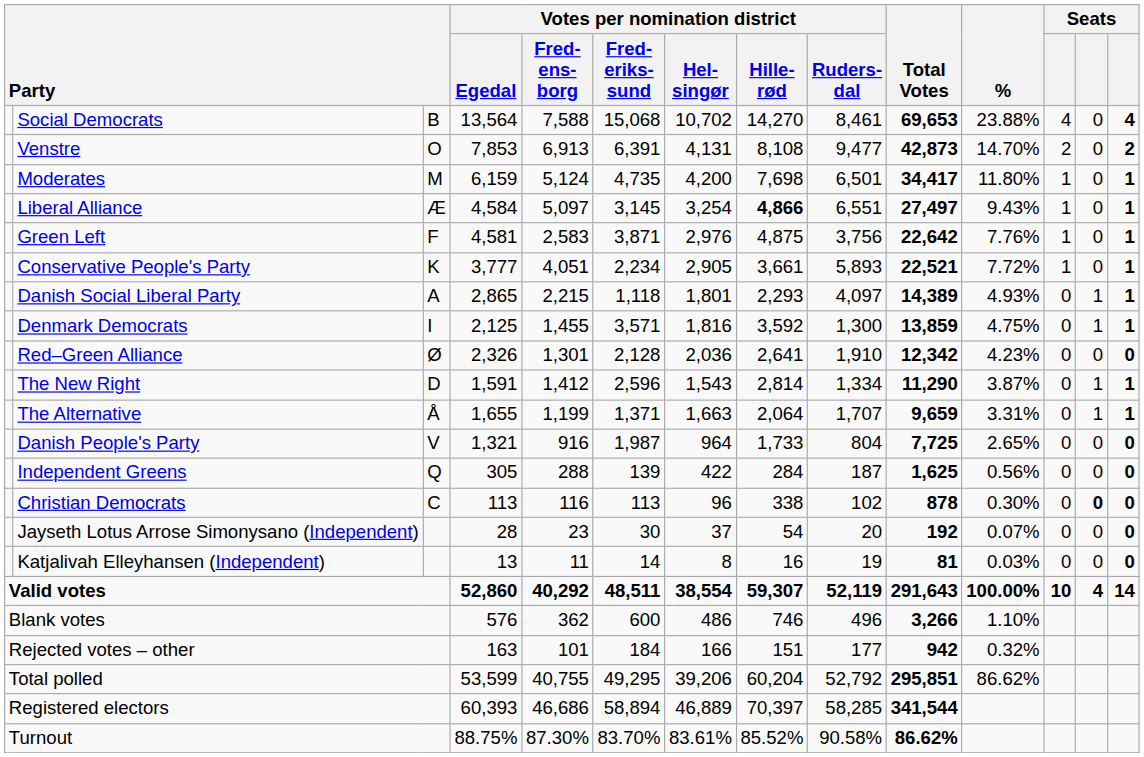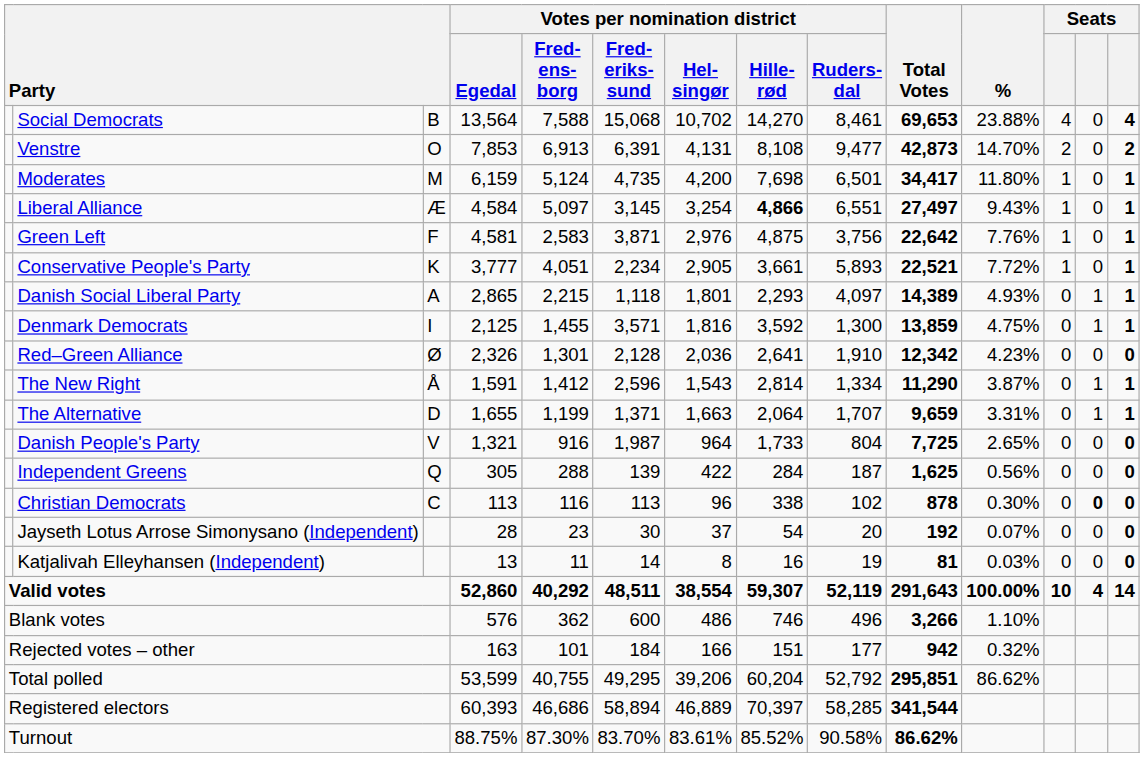(434, 384) D -> (434, 384) Å
(434, 414) Å -> (434, 414) D
